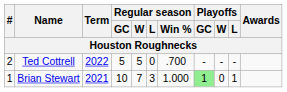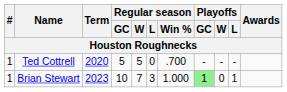(10, 62) 2 -> (10, 62) 1
(97, 62) 2022 -> (97, 62) 2020
(97, 78) 2021 -> (97, 78) 2023
